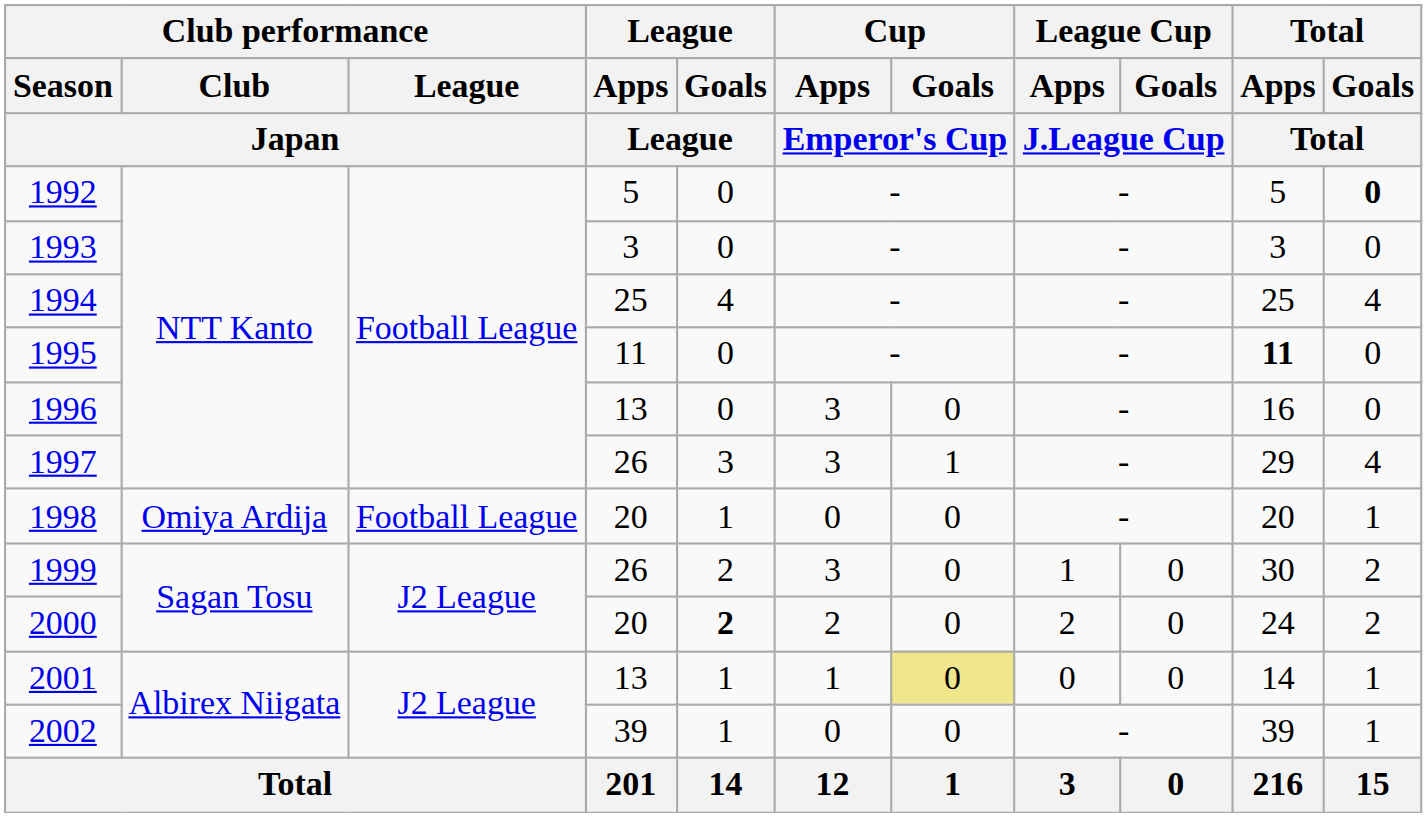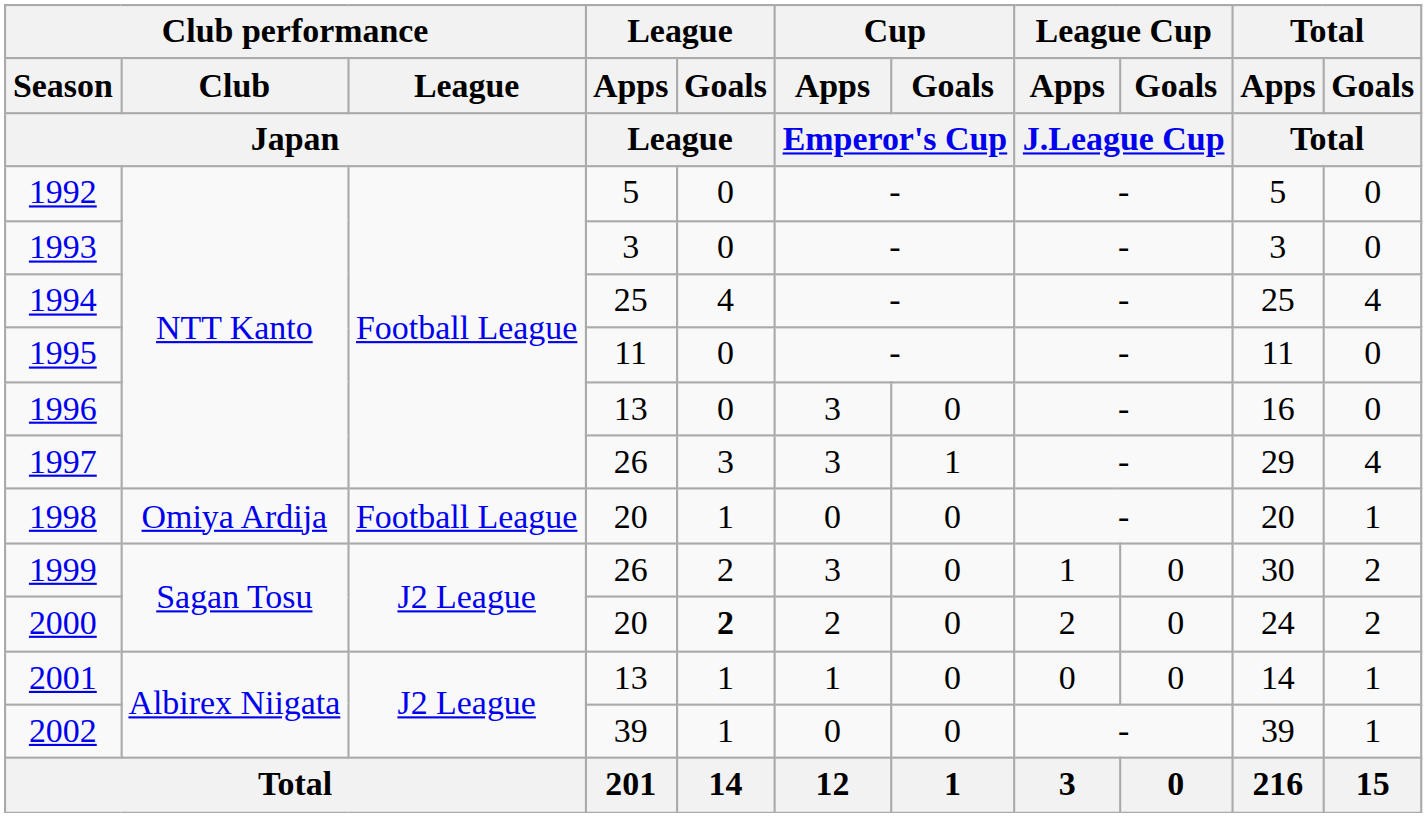(1373, 192) bold -> (1373, 192) normal
(1278, 354) bold -> (1278, 354) normal
(953, 676) khaki background -> (953, 676) no background
